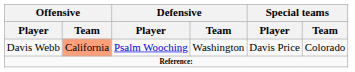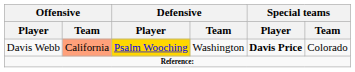(151, 47) no background -> (151, 47) gold background
(275, 47) normal -> (276, 47) bold
